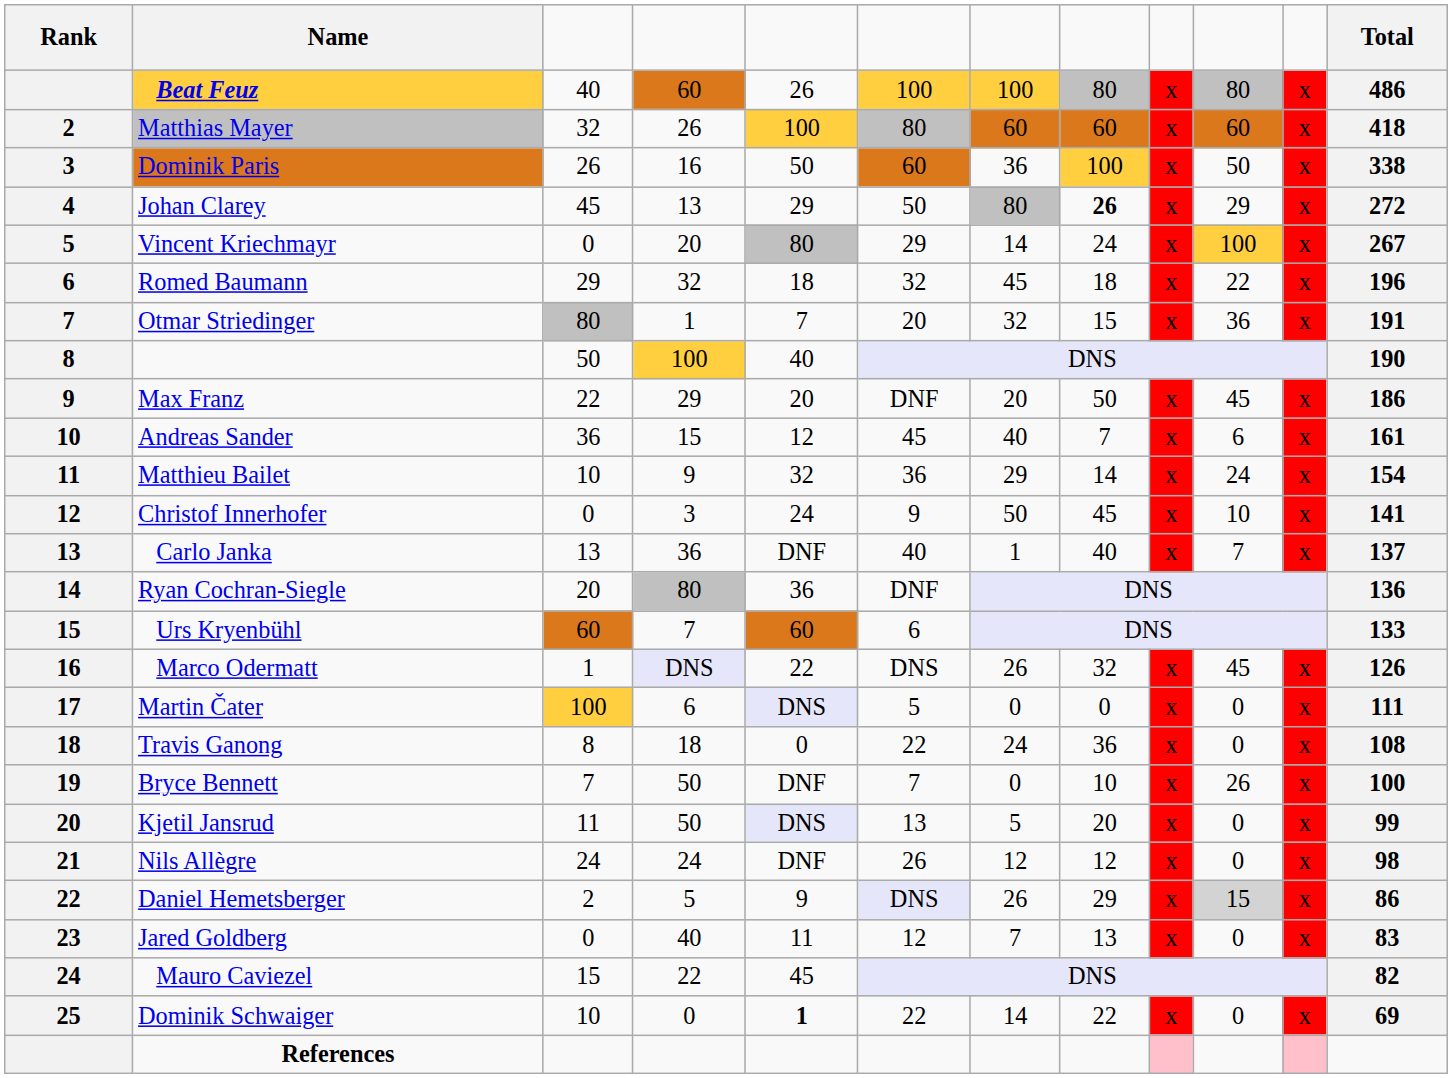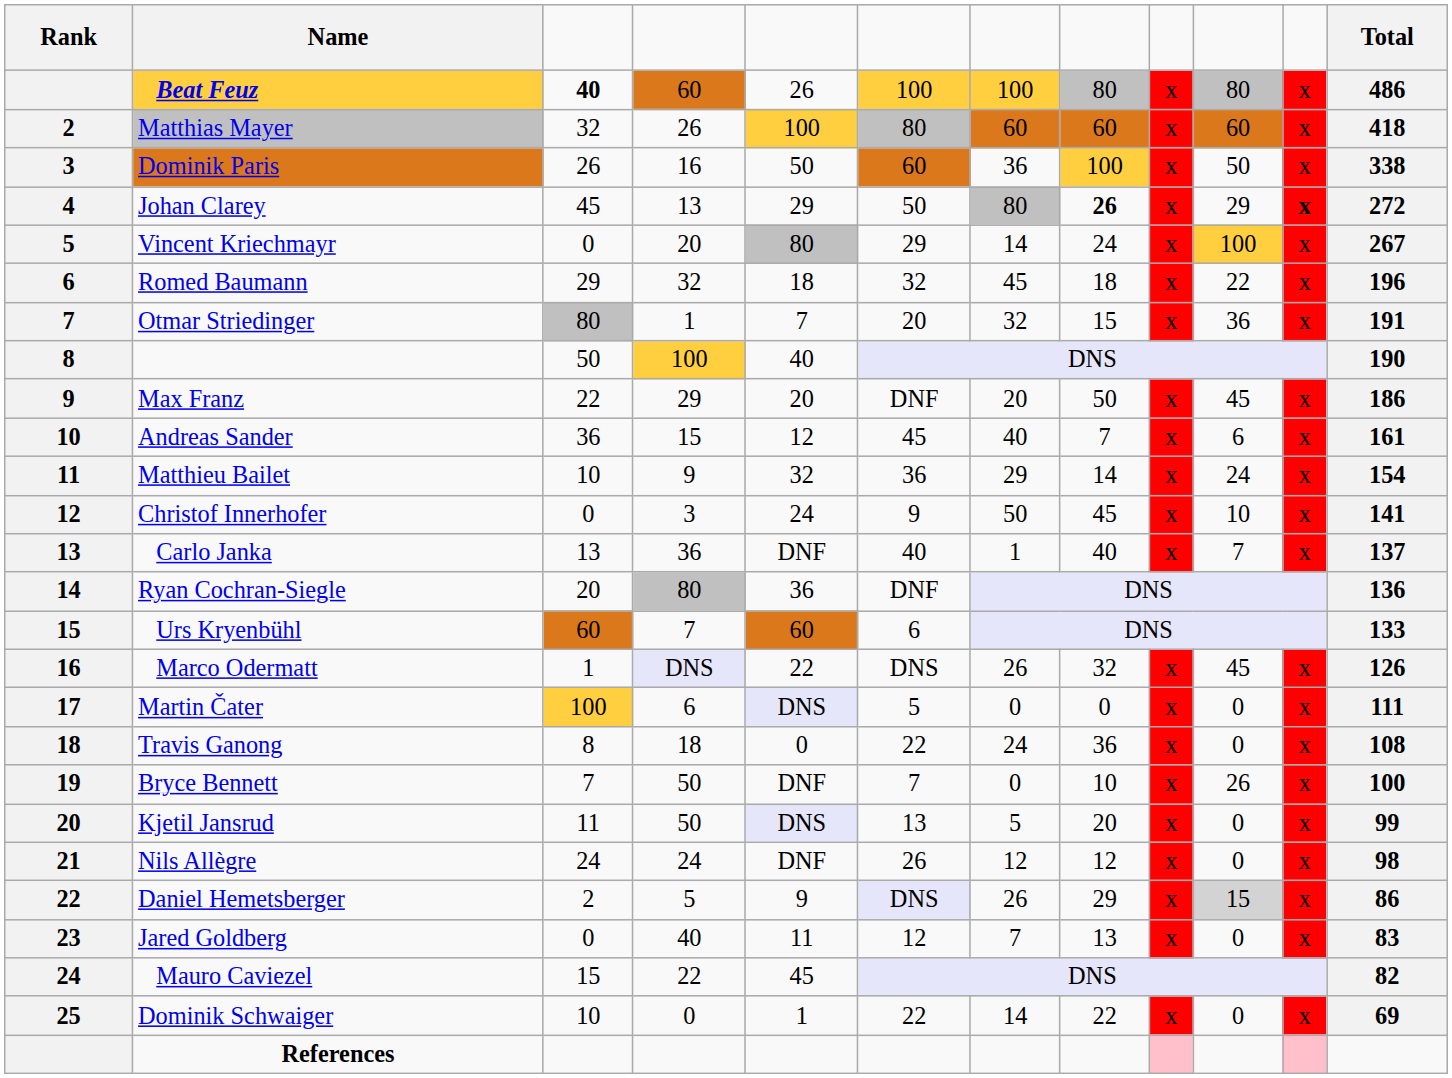(588, 89) normal -> (588, 89) bold
(1305, 205) normal -> (1305, 205) bold
(802, 1015) bold -> (802, 1015) normal
